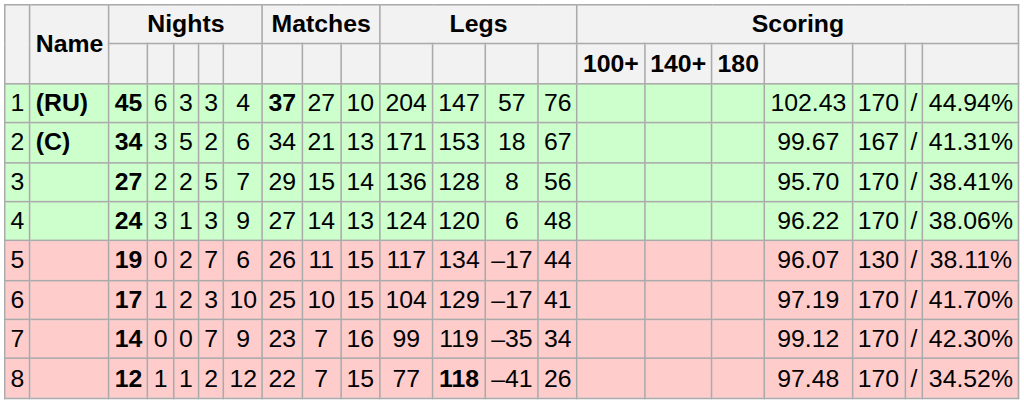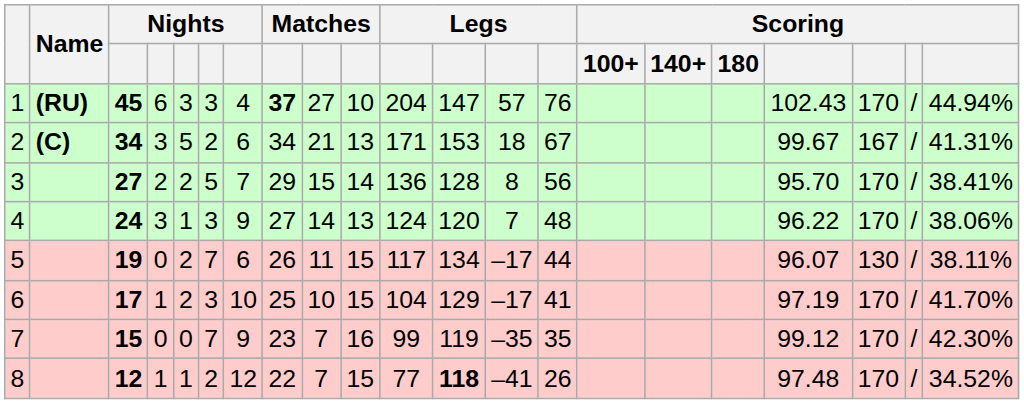(512, 220) 6 -> (512, 220) 7
(128, 338) 14 -> (128, 338) 15
(558, 338) 34 -> (558, 338) 35
